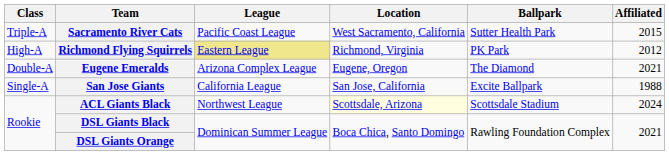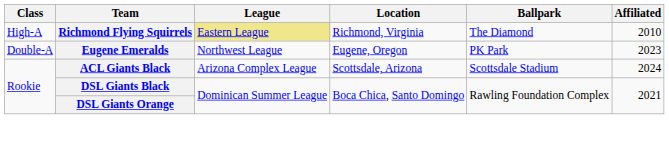- row: (125, 31)
(490, 50) PK Park -> (501, 31) The Diamond
(650, 50) 2012 -> (650, 31) 2010
(257, 68) Arizona Complex League -> (240, 50) Northwest League
(502, 68) The Diamond -> (489, 50) PK Park
(650, 68) 2021 -> (650, 50) 2023
- row: (125, 86)
(240, 104) Northwest League -> (257, 68) Arizona Complex League
(377, 104) lightyellow background -> (377, 68) no background
